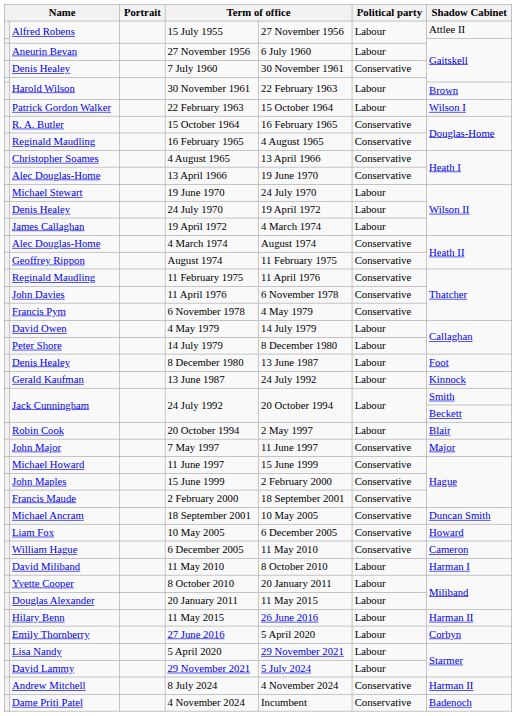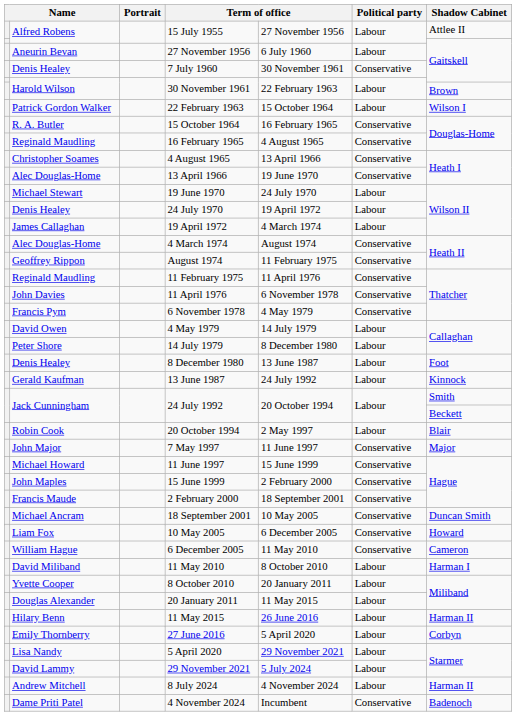(383, 685) Conservative -> (370, 685) Labour
